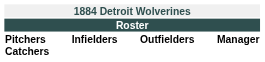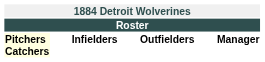(27, 45) no background -> (27, 45) lightyellow background
